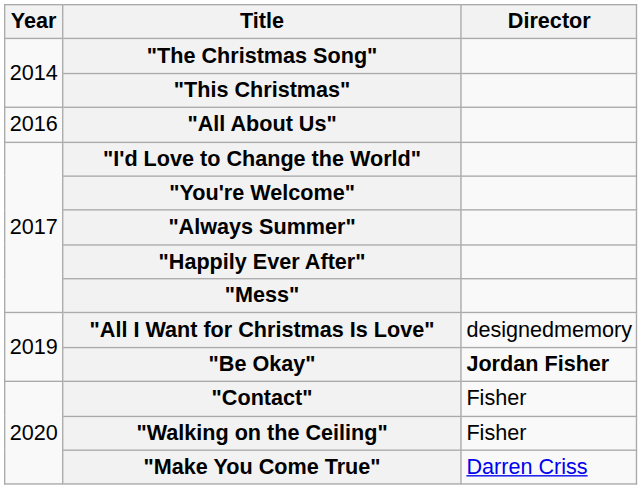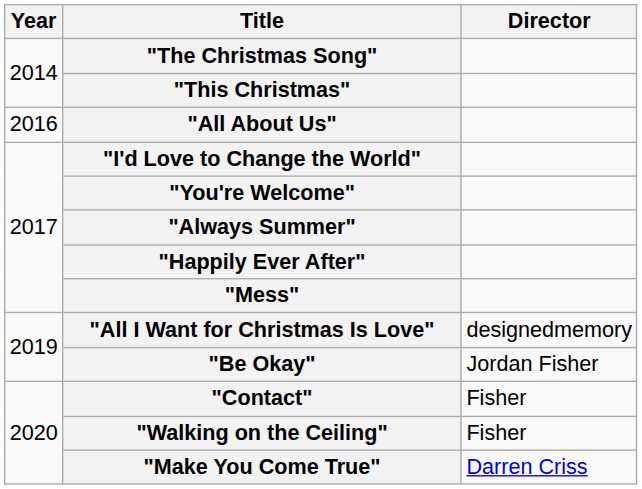(538, 364) bold -> (532, 364) normal
